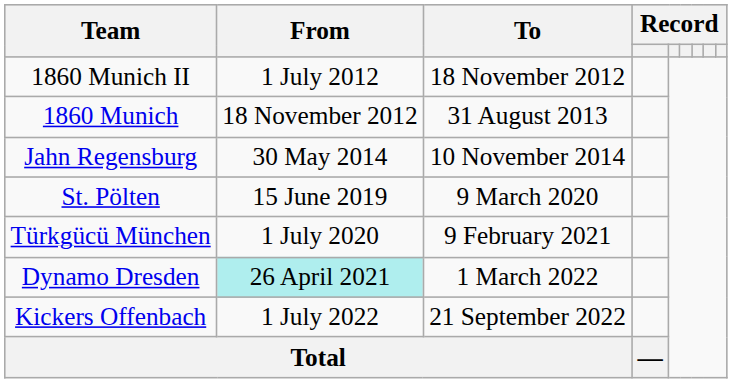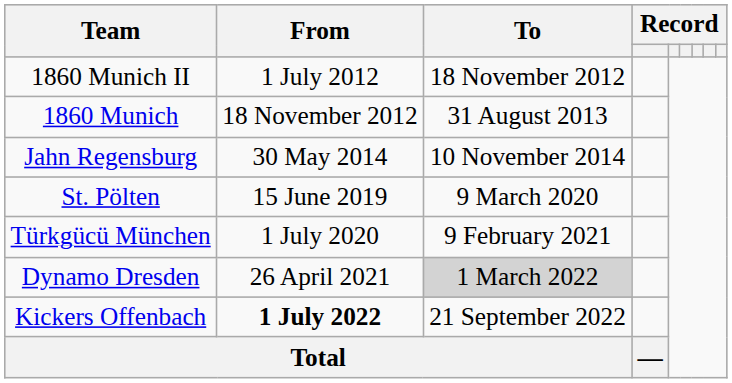(320, 276) paleturquoise background -> (320, 276) no background
(527, 276) no background -> (527, 276) lightgrey background
(320, 316) normal -> (320, 316) bold
